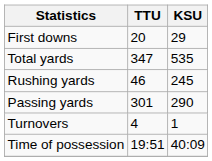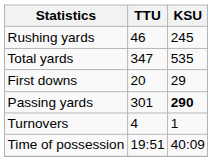rows swapped: (42, 37) <-> (51, 80)
(182, 102) normal -> (182, 102) bold
